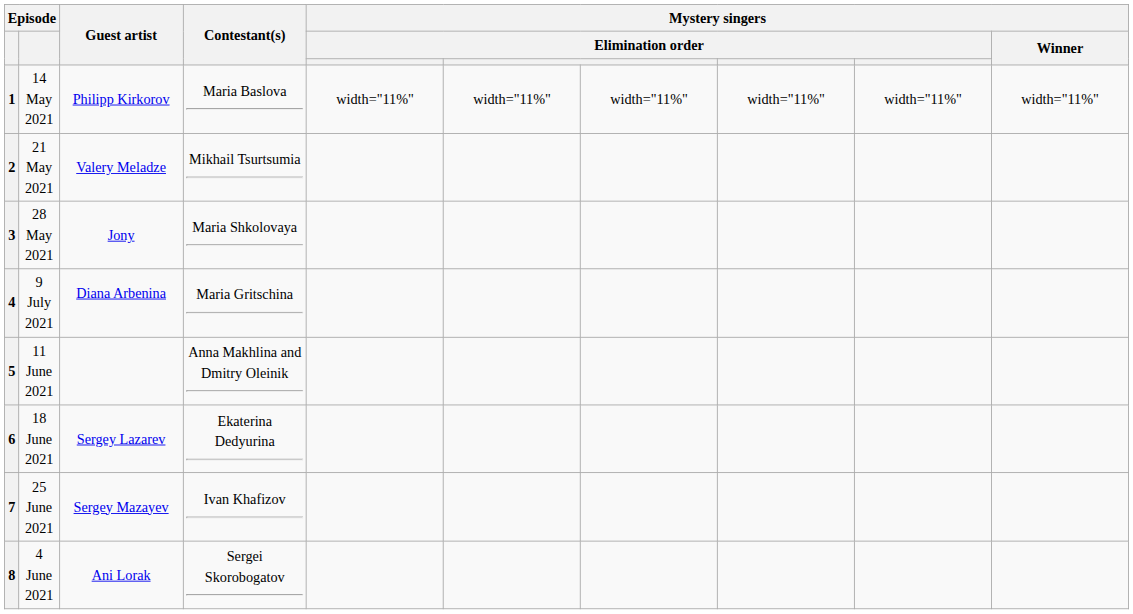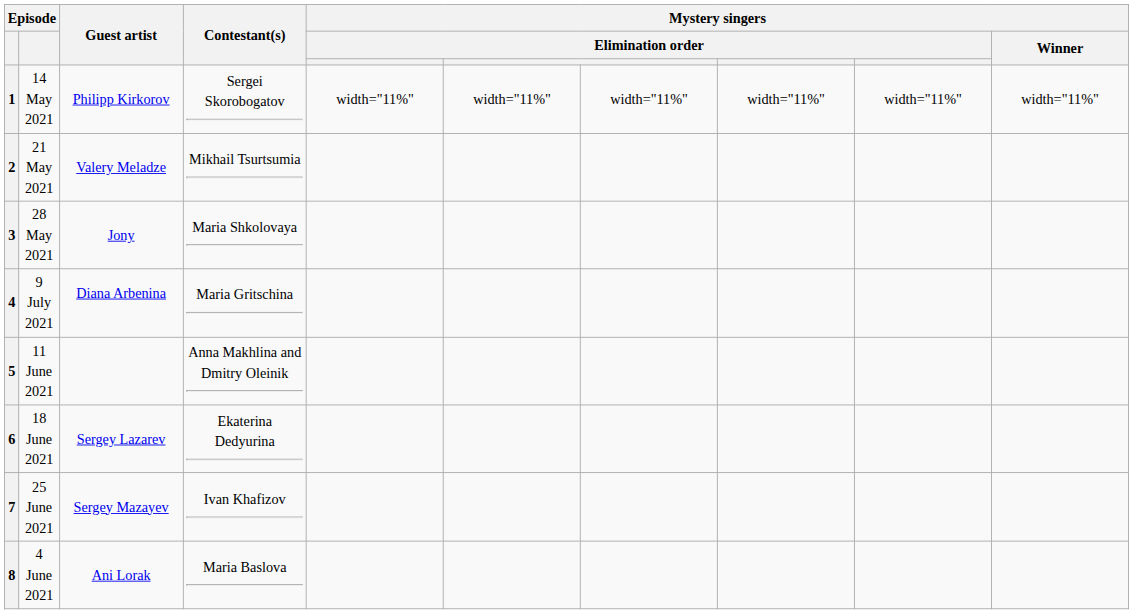(245, 97) Maria Baslova -> (245, 97) Sergei Skorobogatov
(245, 573) Sergei Skorobogatov -> (245, 573) Maria Baslova
